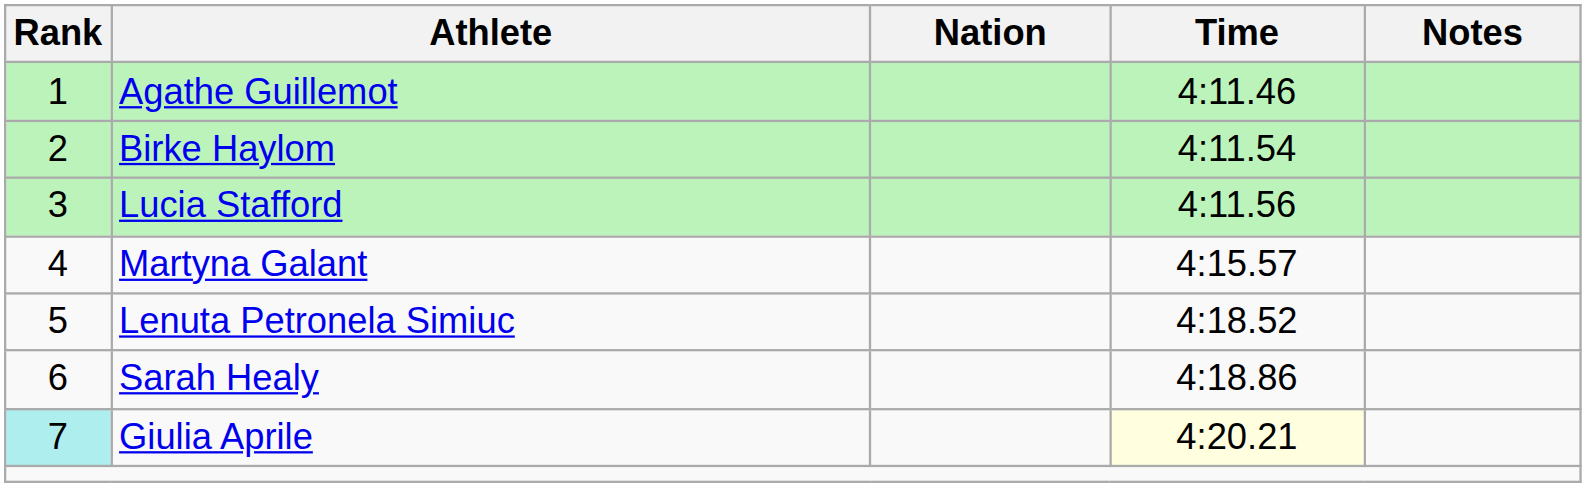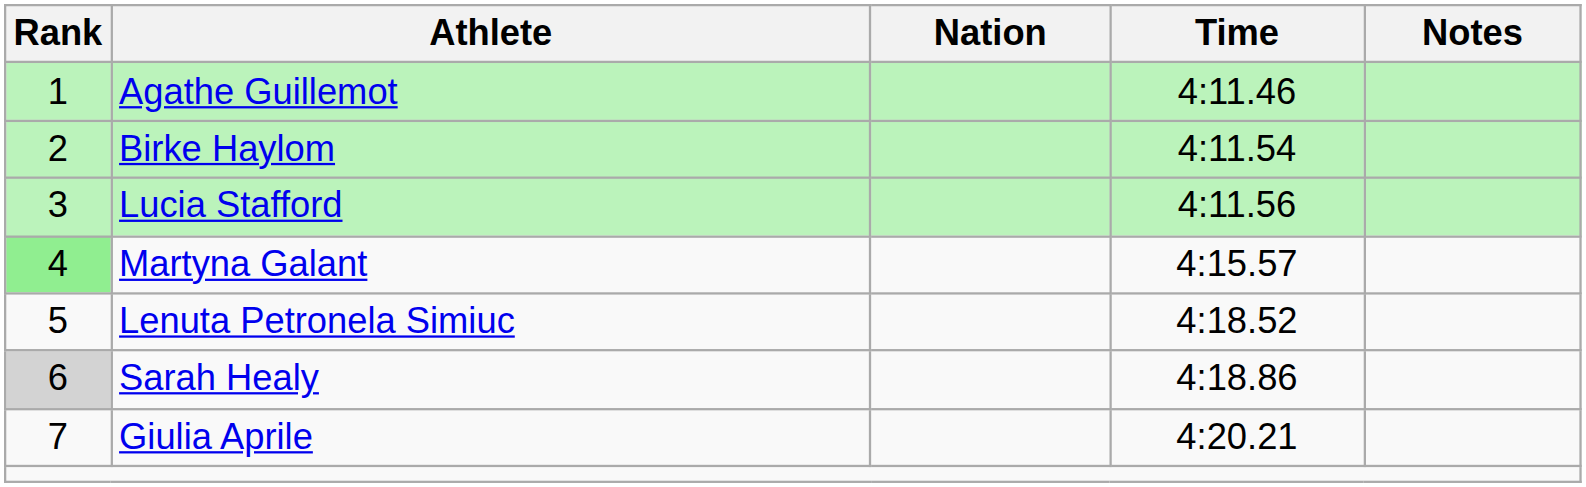(58, 263) no background -> (58, 263) lightgreen background
(58, 378) no background -> (58, 378) lightgrey background
(58, 436) paleturquoise background -> (58, 436) no background
(1237, 436) lightyellow background -> (1237, 436) no background
